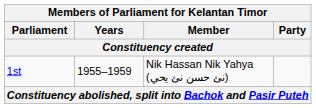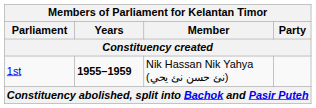(104, 71) normal -> (104, 71) bold
